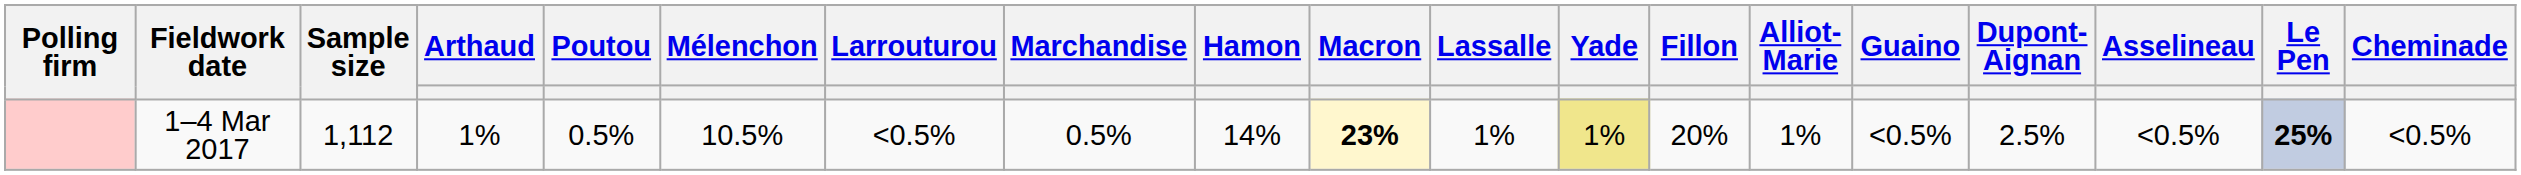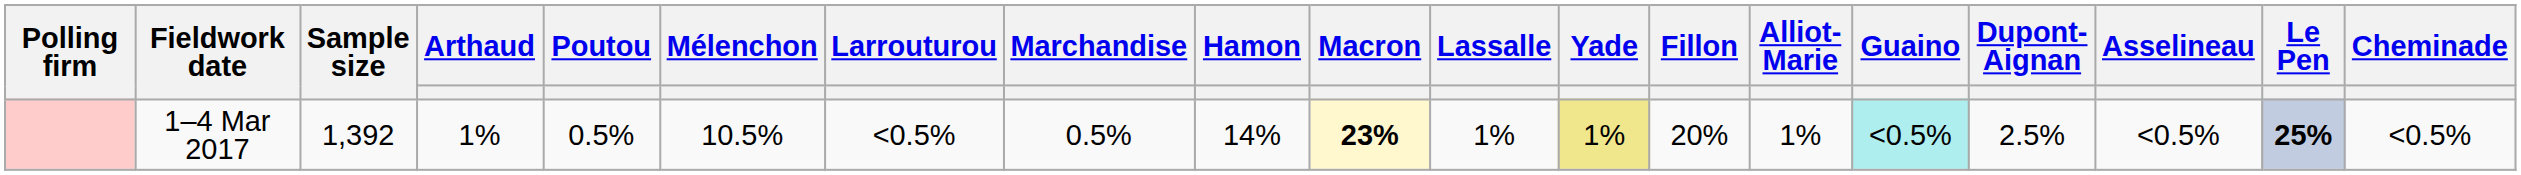(358, 134) 1,112 -> (358, 134) 1,392
(1910, 134) no background -> (1910, 134) paleturquoise background
